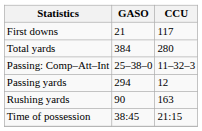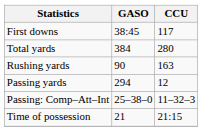(120, 31) 21 -> (127, 31) 38:45
rows swapped: (38, 100) <-> (58, 65)
(127, 117) 38:45 -> (120, 117) 21
